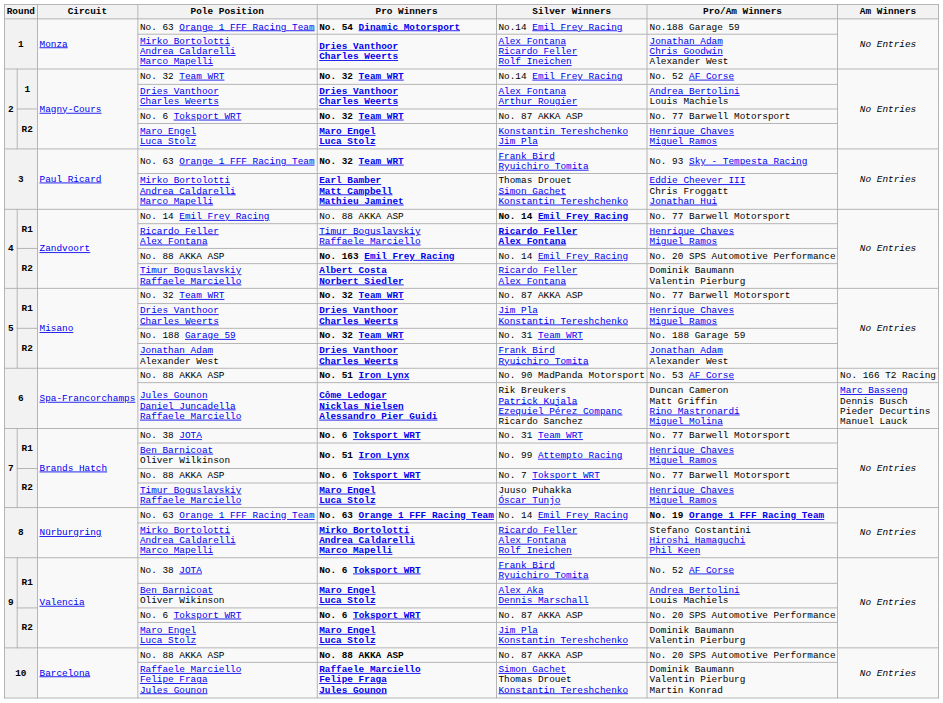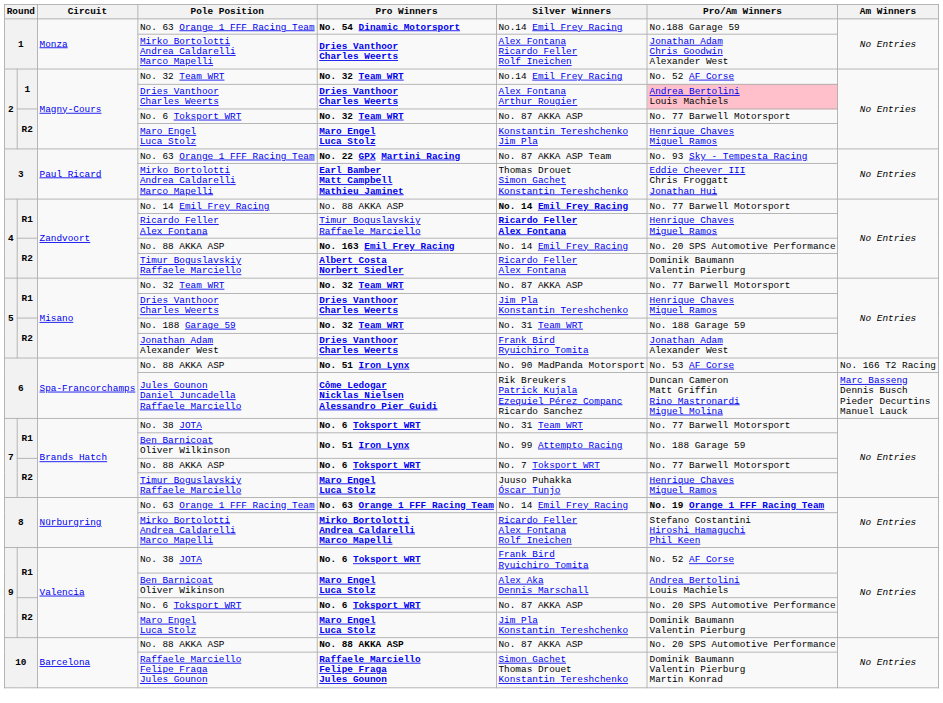(695, 97) no background -> (695, 97) pink background
(361, 161) No. 32 Team WRT -> (390, 156) No. 22 GPX Martini Racing
(544, 161) Frank Bird Ryuichiro Tomita -> (555, 156) No. 87 AKKA ASP Team
(692, 456) Henrique Chaves Miguel Ramos -> (697, 445) No. 188 Garage 59
